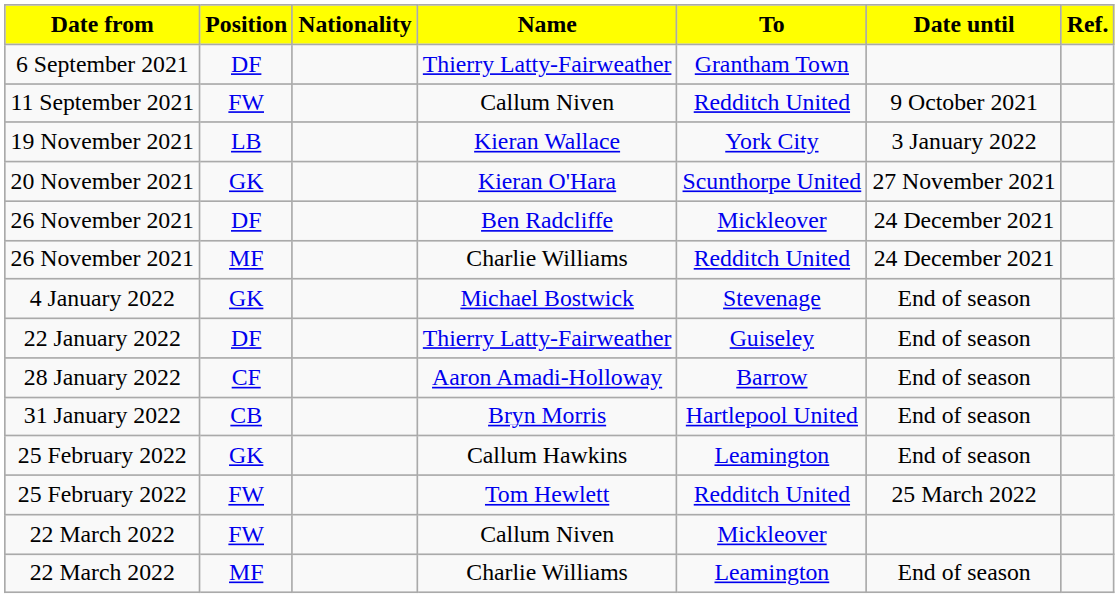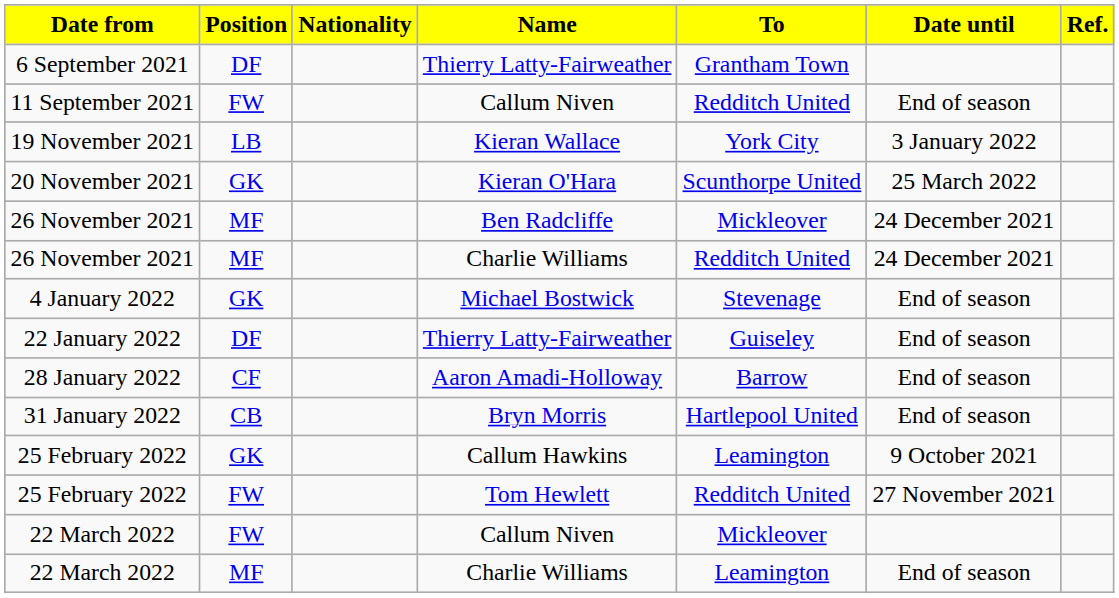(964, 102) 9 October 2021 -> (964, 102) End of season
(964, 181) 27 November 2021 -> (964, 181) 25 March 2022
(246, 220) DF -> (246, 220) MF
(964, 455) End of season -> (964, 455) 9 October 2021
(964, 494) 25 March 2022 -> (964, 494) 27 November 2021
